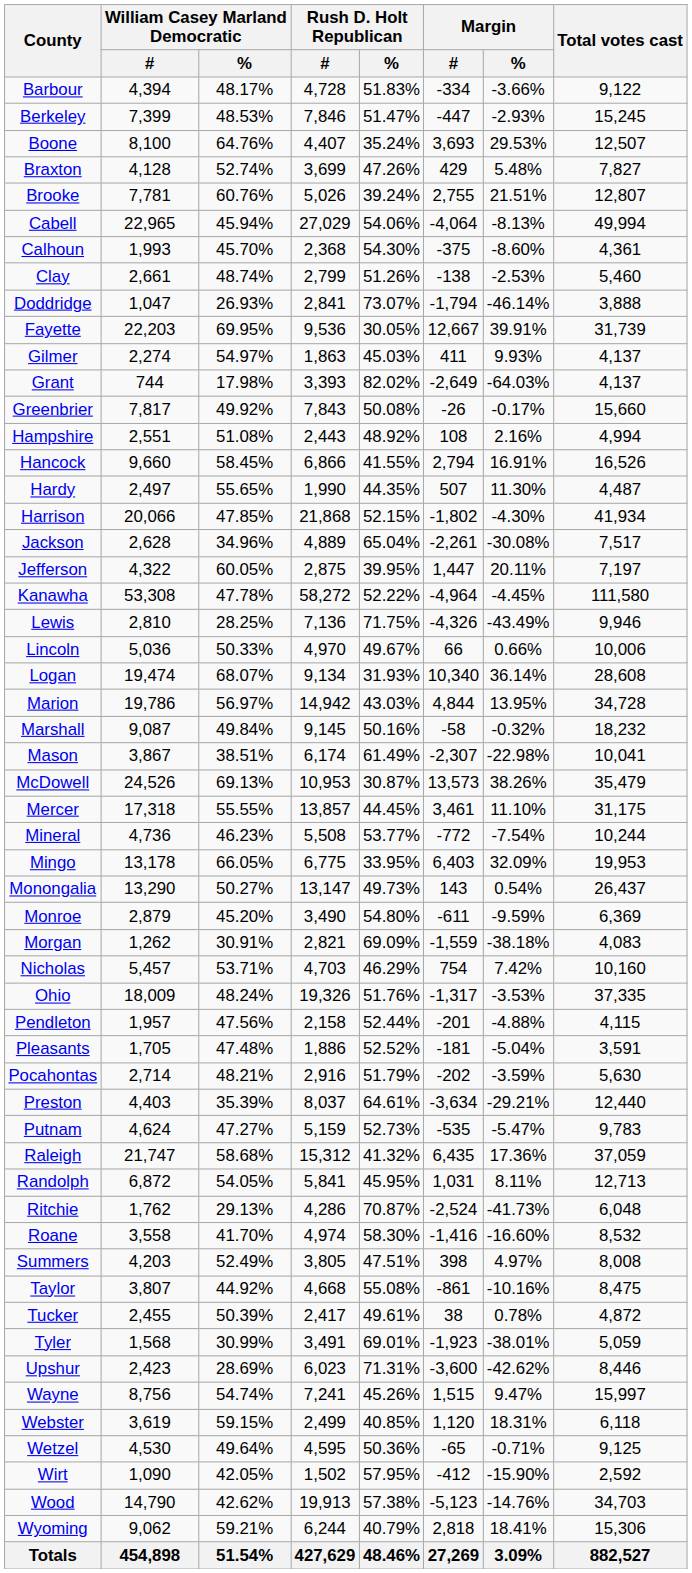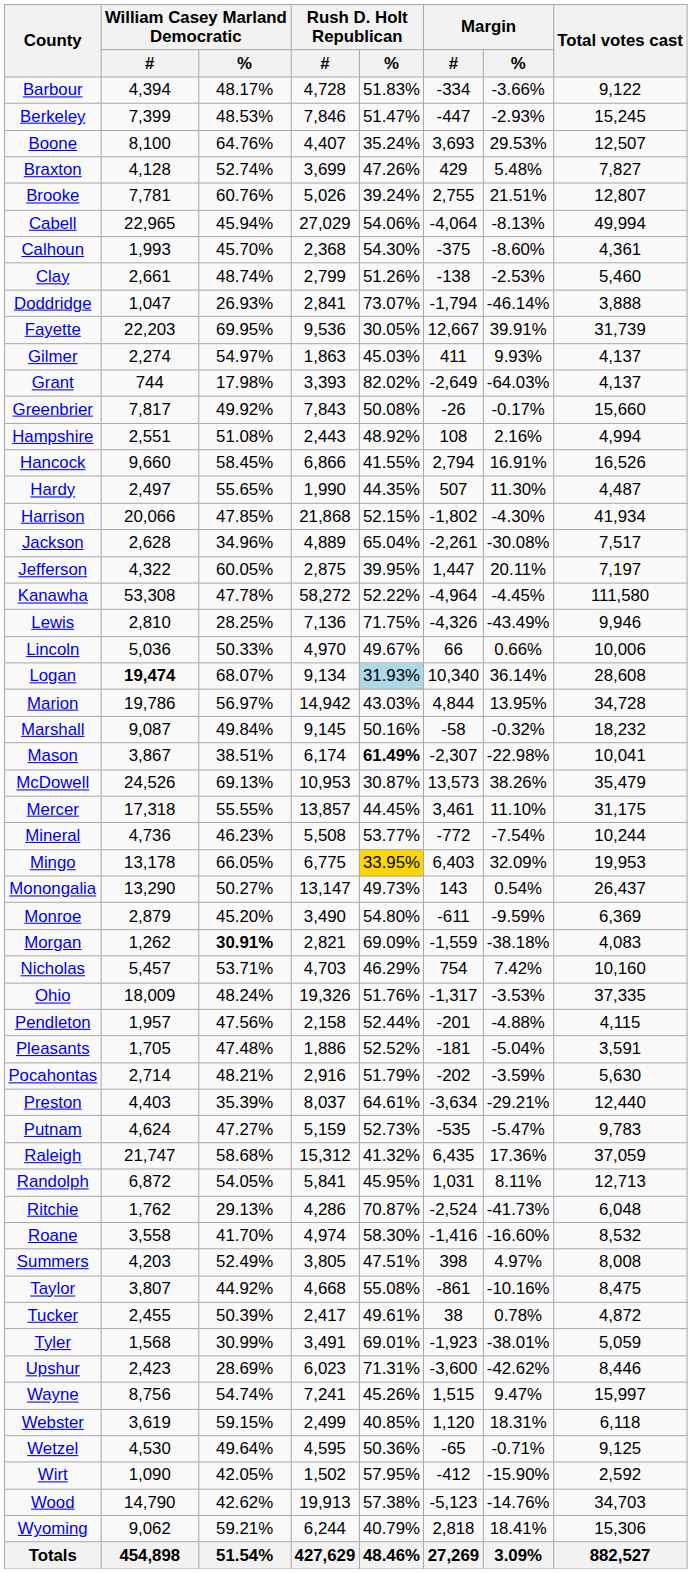(150, 676) normal -> (150, 676) bold
(392, 676) no background -> (392, 676) lightblue background
(392, 756) normal -> (392, 756) bold
(392, 862) no background -> (392, 862) gold background
(245, 942) normal -> (245, 942) bold
